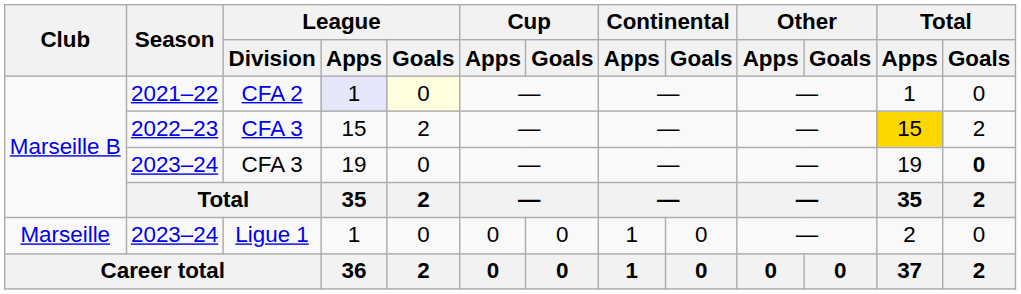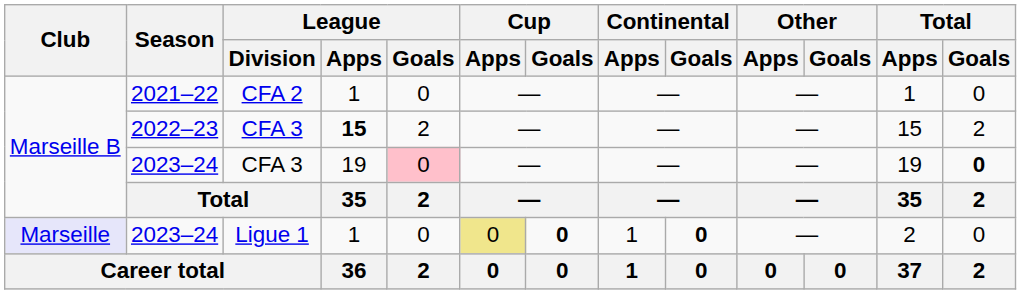(354, 93) lavender background -> (354, 93) no background
(423, 93) lightyellow background -> (423, 93) no background
(354, 128) normal -> (354, 128) bold
(910, 128) gold background -> (910, 128) no background
(423, 164) no background -> (423, 164) pink background
(65, 235) no background -> (65, 235) lavender background
(493, 235) no background -> (493, 235) khaki background
(562, 235) normal -> (562, 235) bold
(701, 235) normal -> (701, 235) bold
